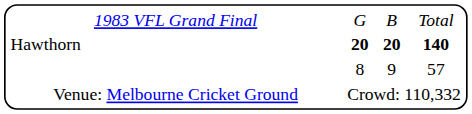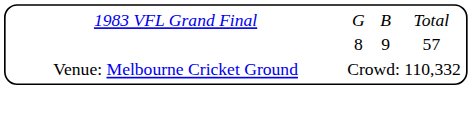- row: (46, 45)
